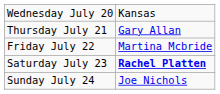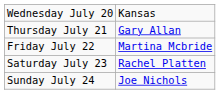(162, 64) bold -> (162, 64) normal
